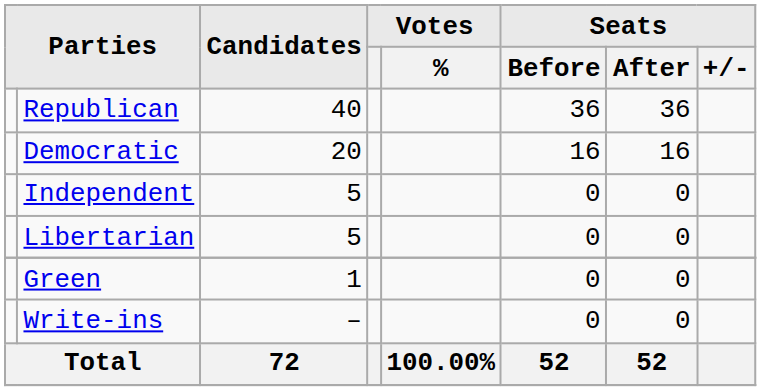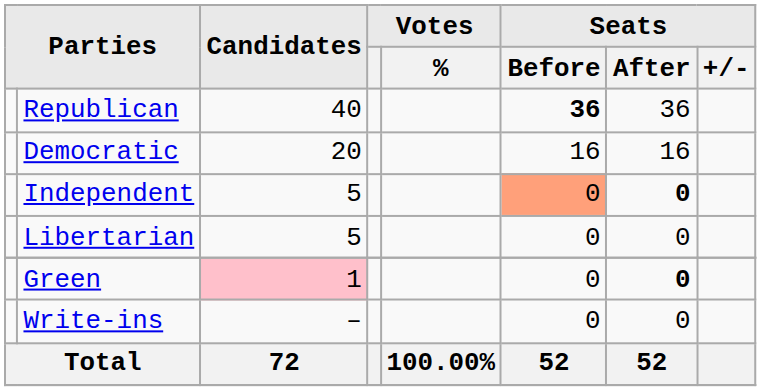(585, 110) normal -> (585, 110) bold
(593, 195) no background -> (593, 195) lightsalmon background
(683, 195) normal -> (683, 195) bold
(354, 279) no background -> (354, 279) pink background
(683, 279) normal -> (683, 279) bold
